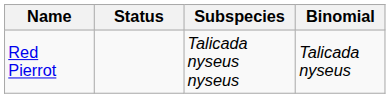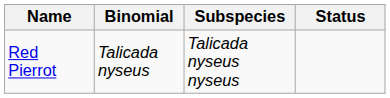columns swapped: (340, 17) <-> (139, 17)
